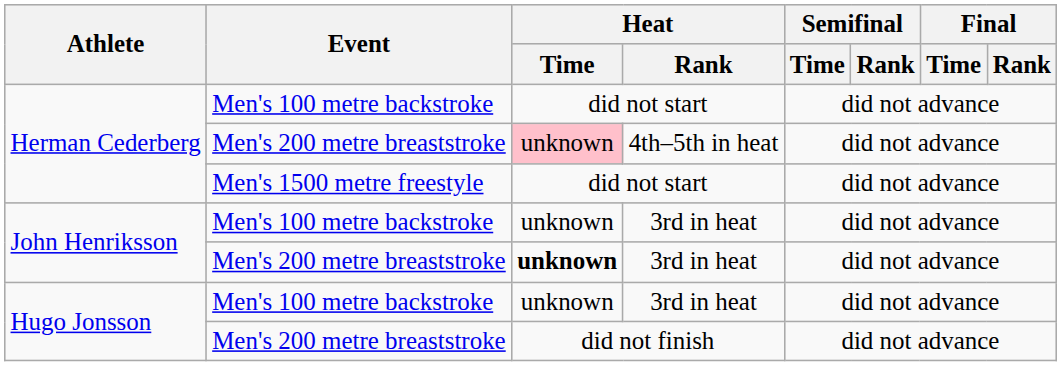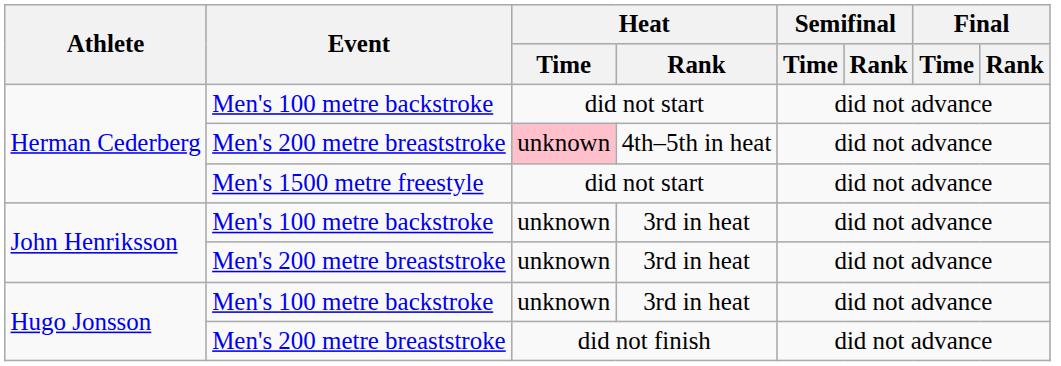(567, 261) bold -> (564, 261) normal
